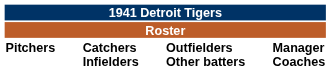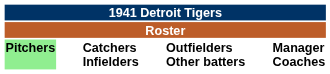(30, 47) no background -> (30, 47) lightgreen background
